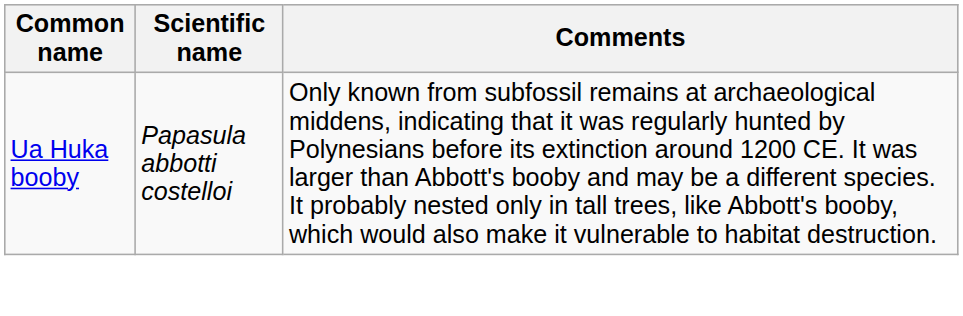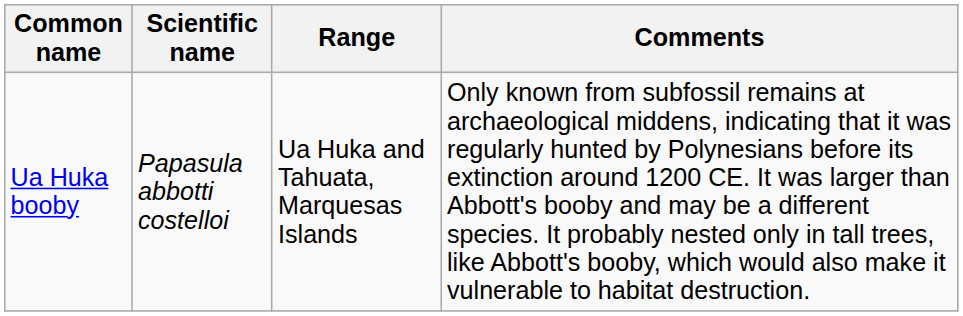+ column: (357, 38)
